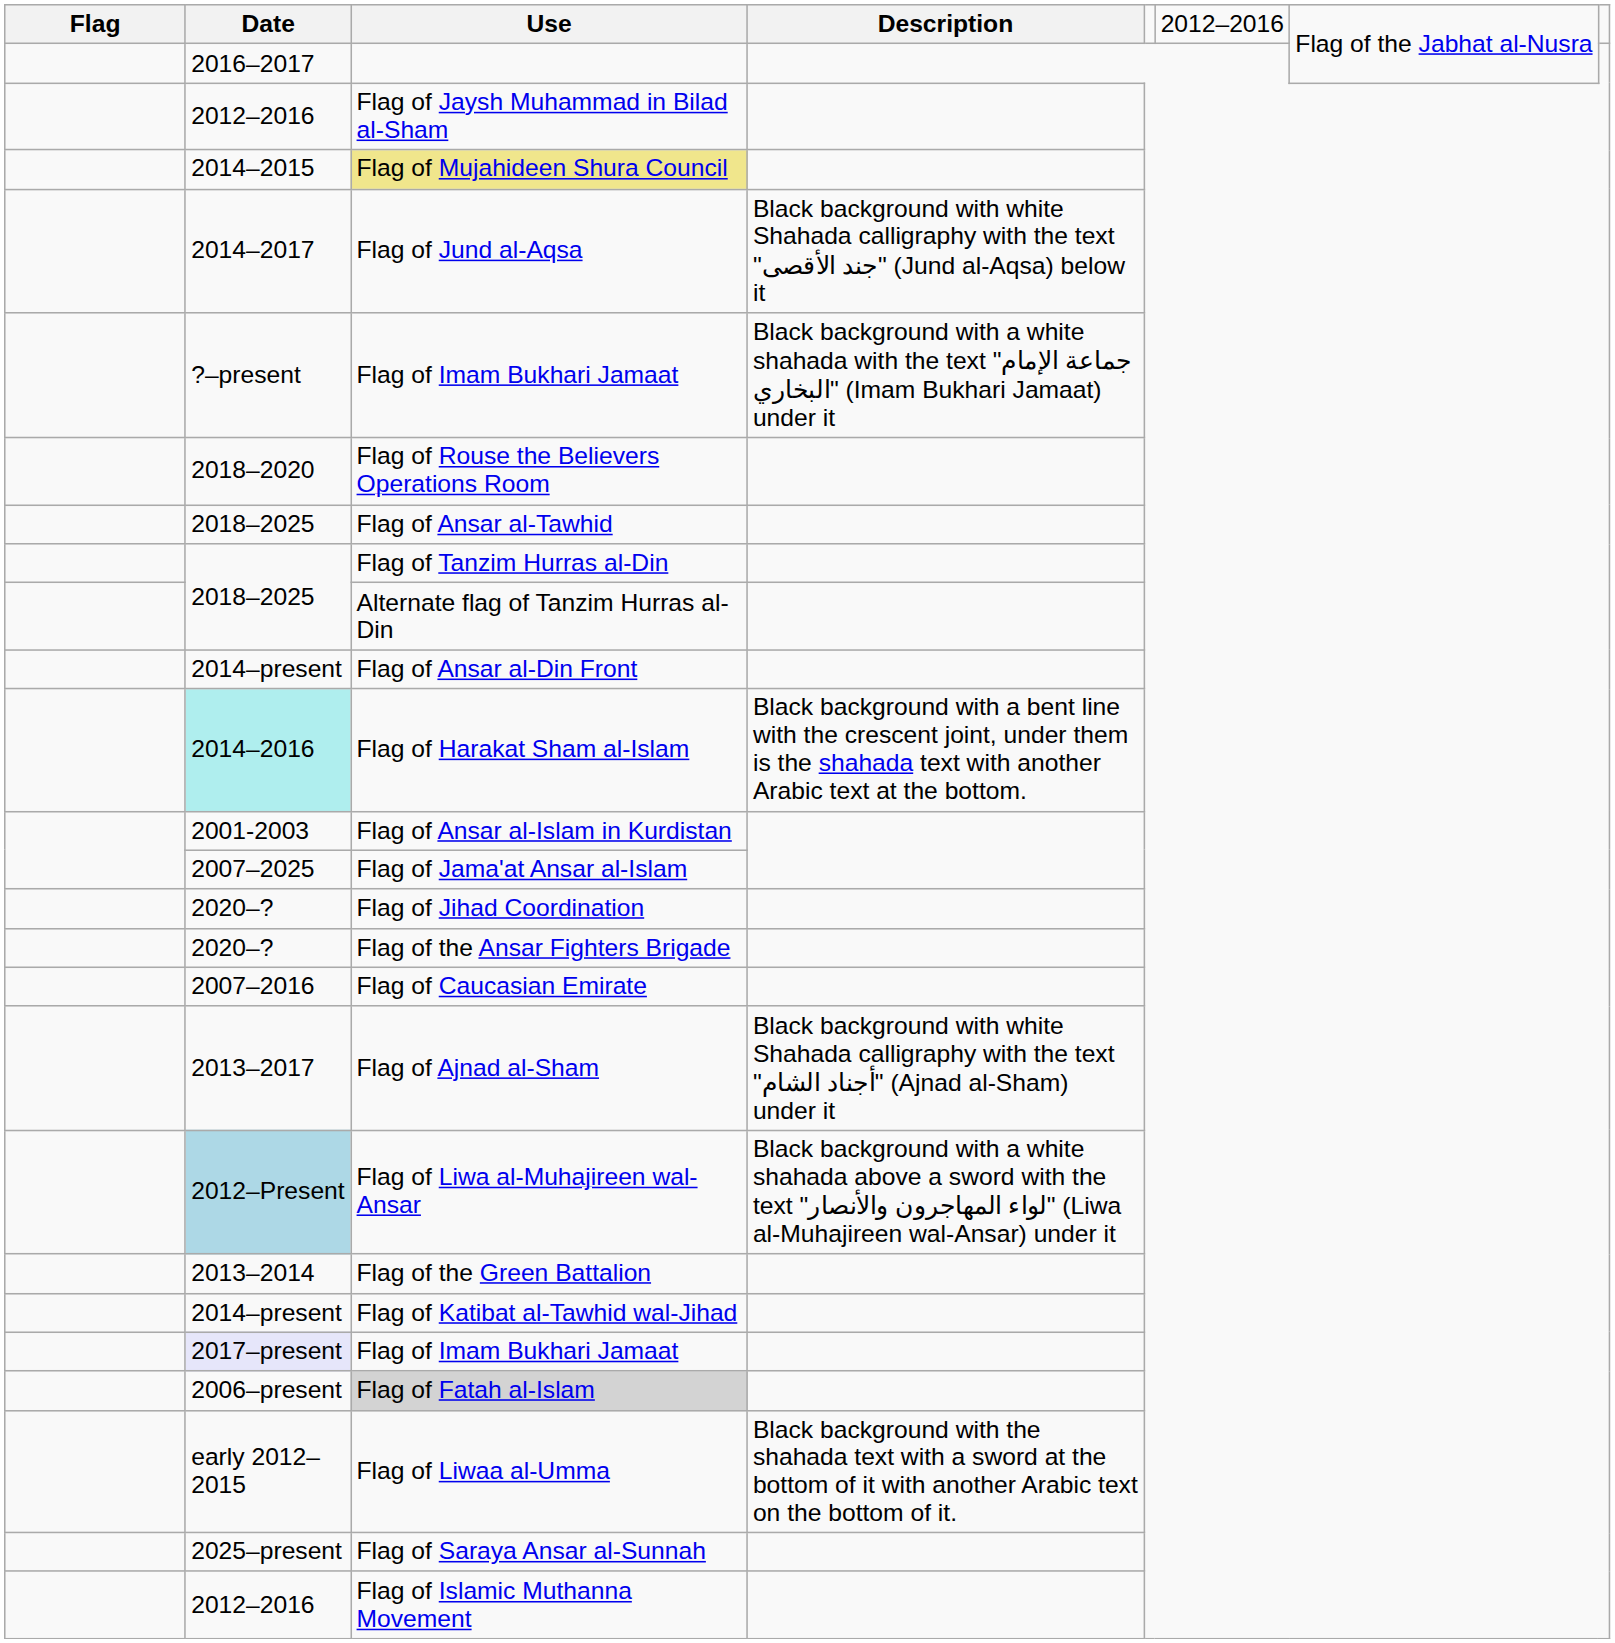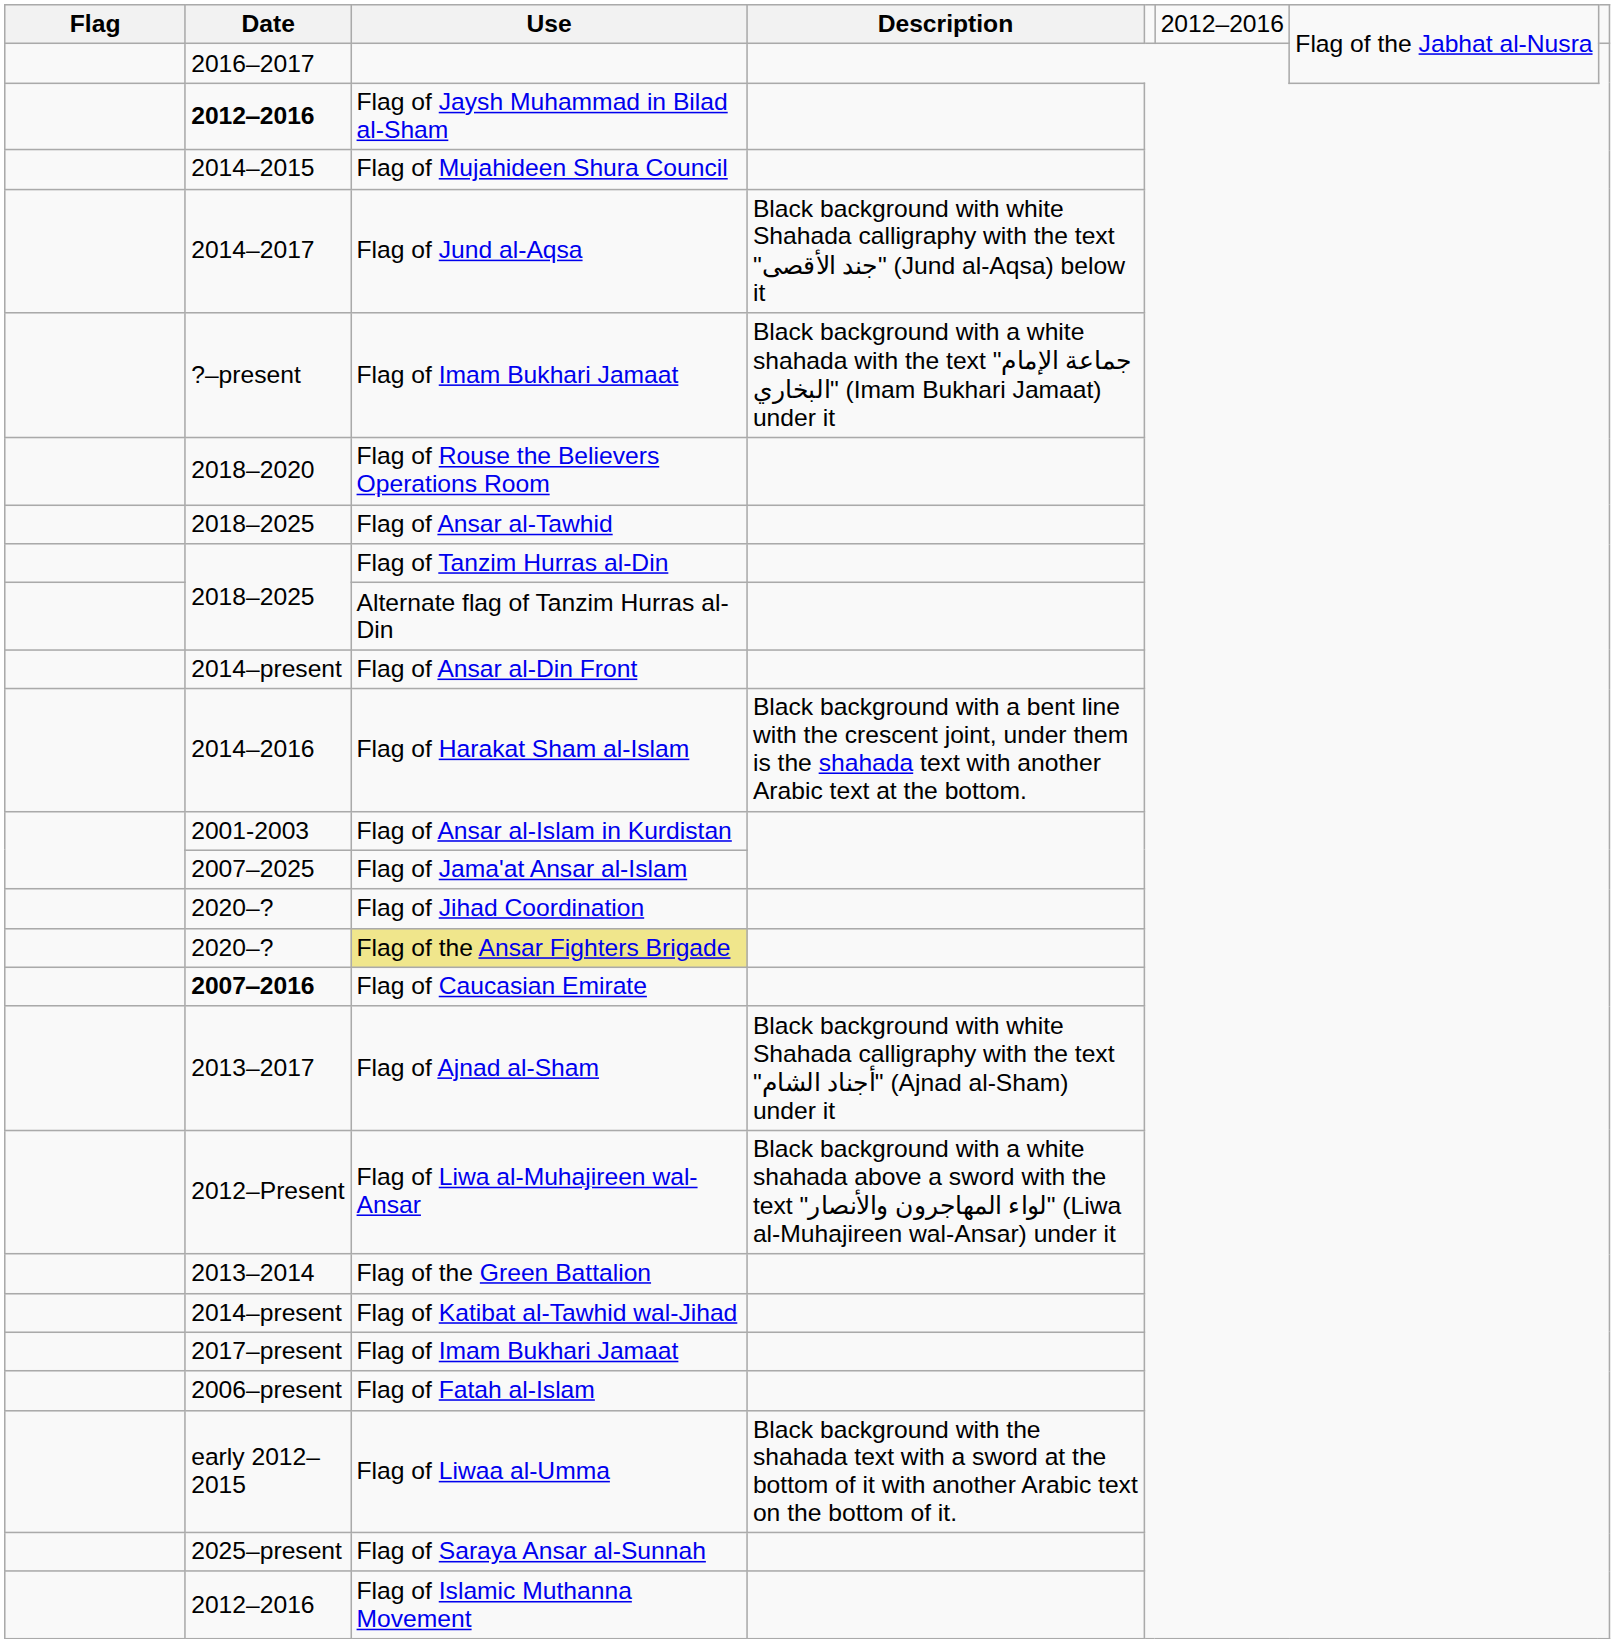(253, 116) normal -> (253, 116) bold
(542, 168) khaki background -> (542, 168) no background
(253, 749) paleturquoise background -> (253, 749) no background
(544, 947) no background -> (544, 947) khaki background
(253, 986) normal -> (253, 986) bold
(268, 1191) lightblue background -> (268, 1191) no background
(267, 1351) lavender background -> (267, 1351) no background
(476, 1390) lightgrey background -> (476, 1390) no background
